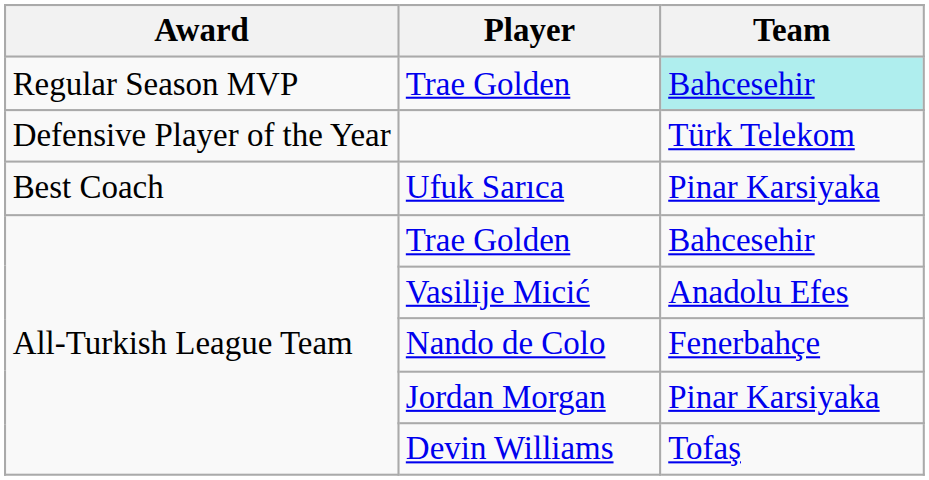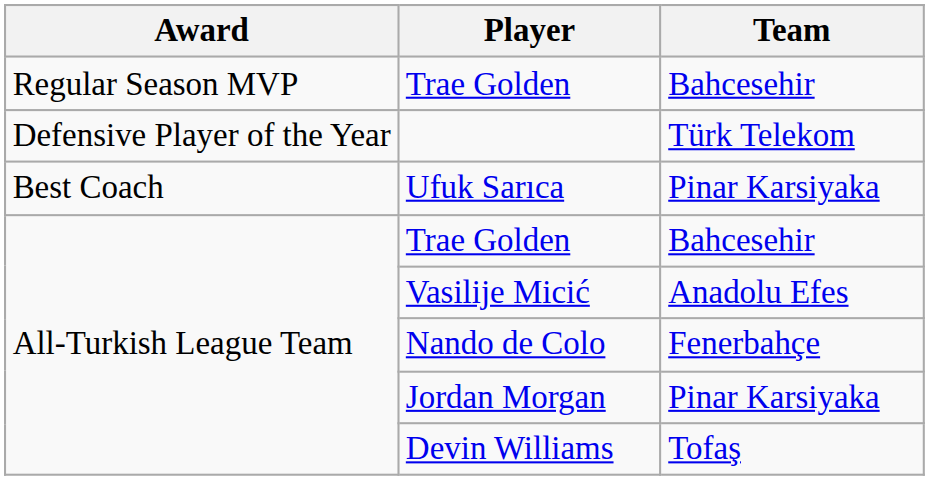(741, 82) paleturquoise background -> (741, 82) no background
